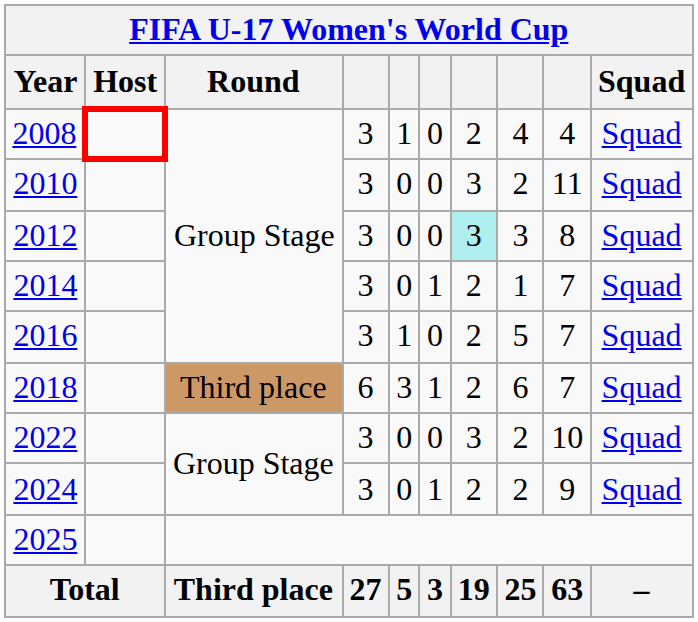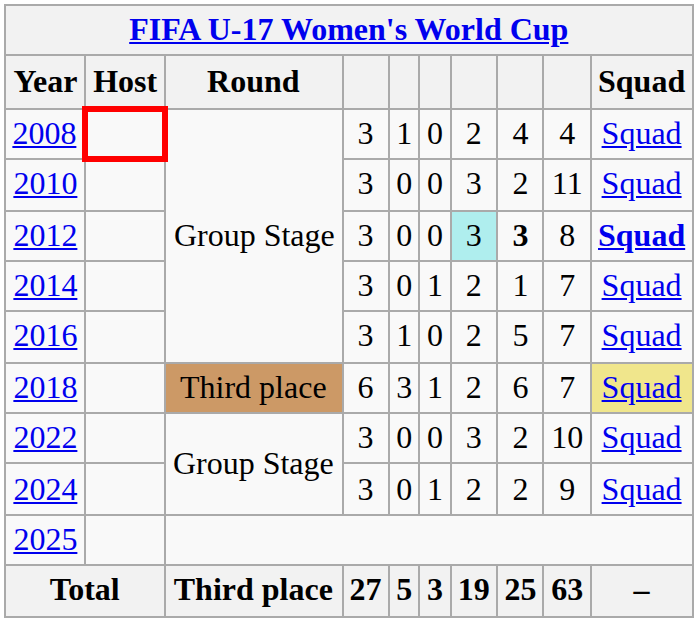(520, 234) normal -> (520, 234) bold
(642, 234) normal -> (642, 234) bold
(642, 387) no background -> (642, 387) khaki background
